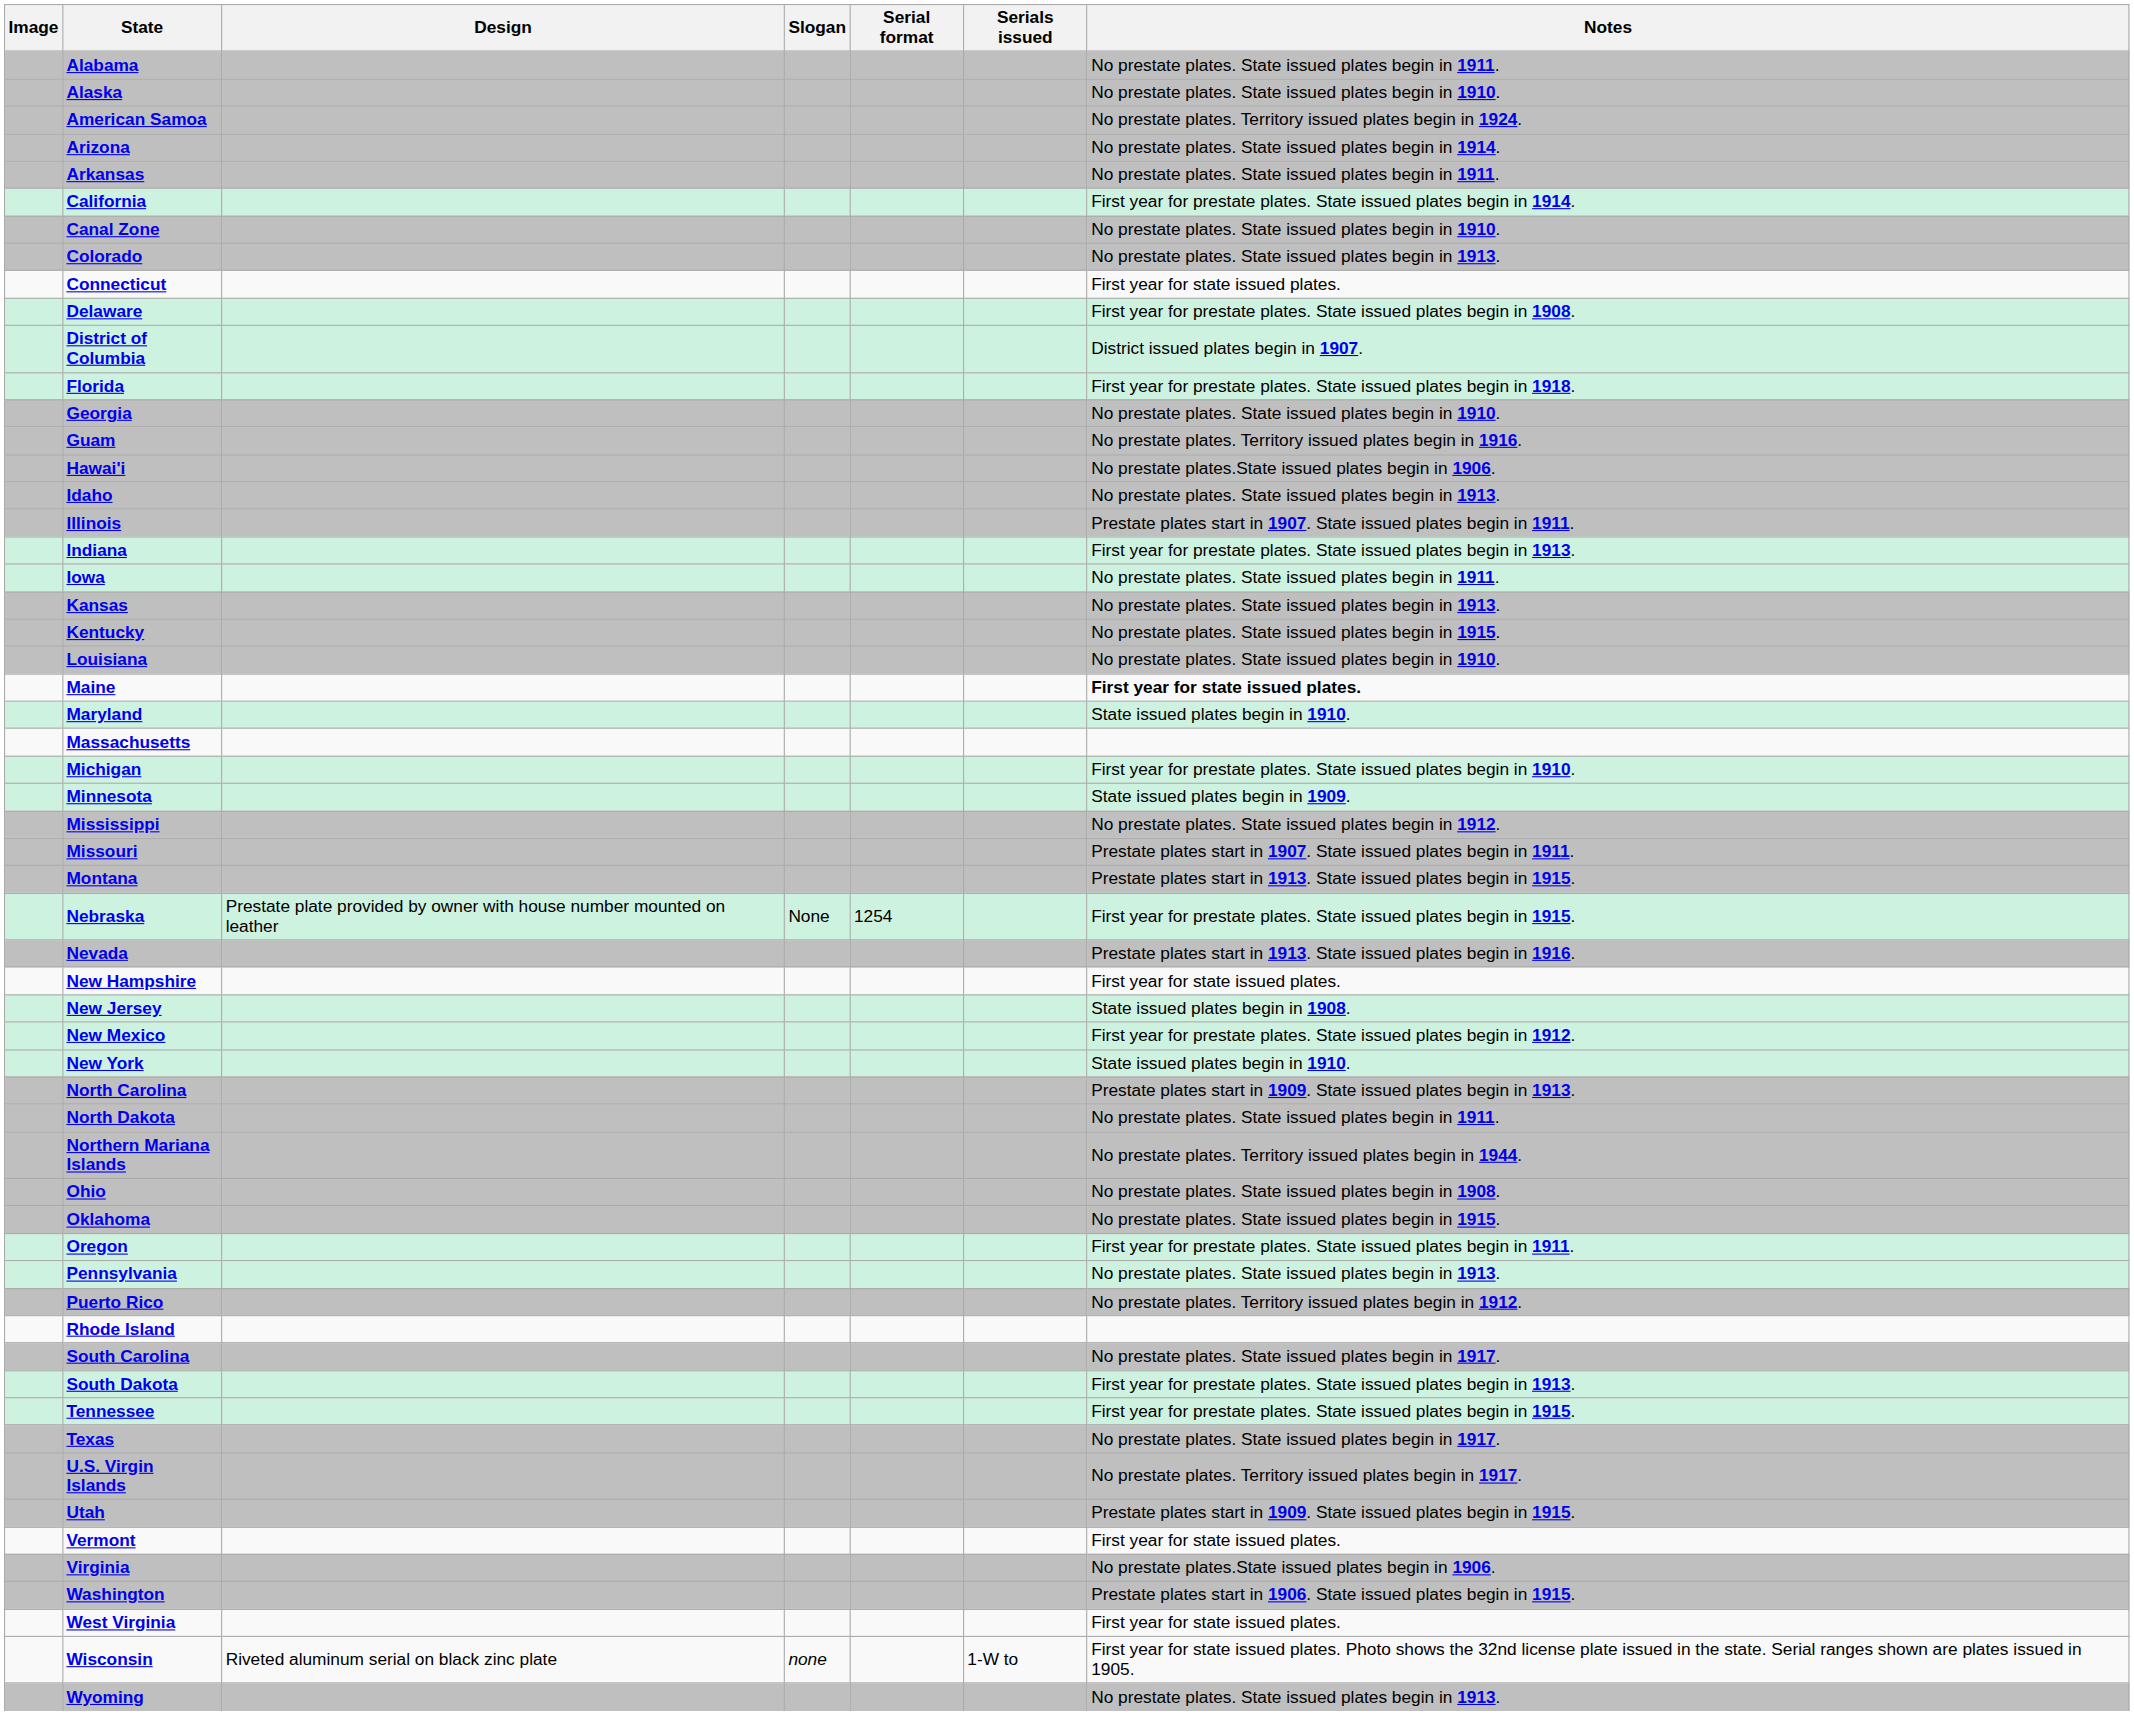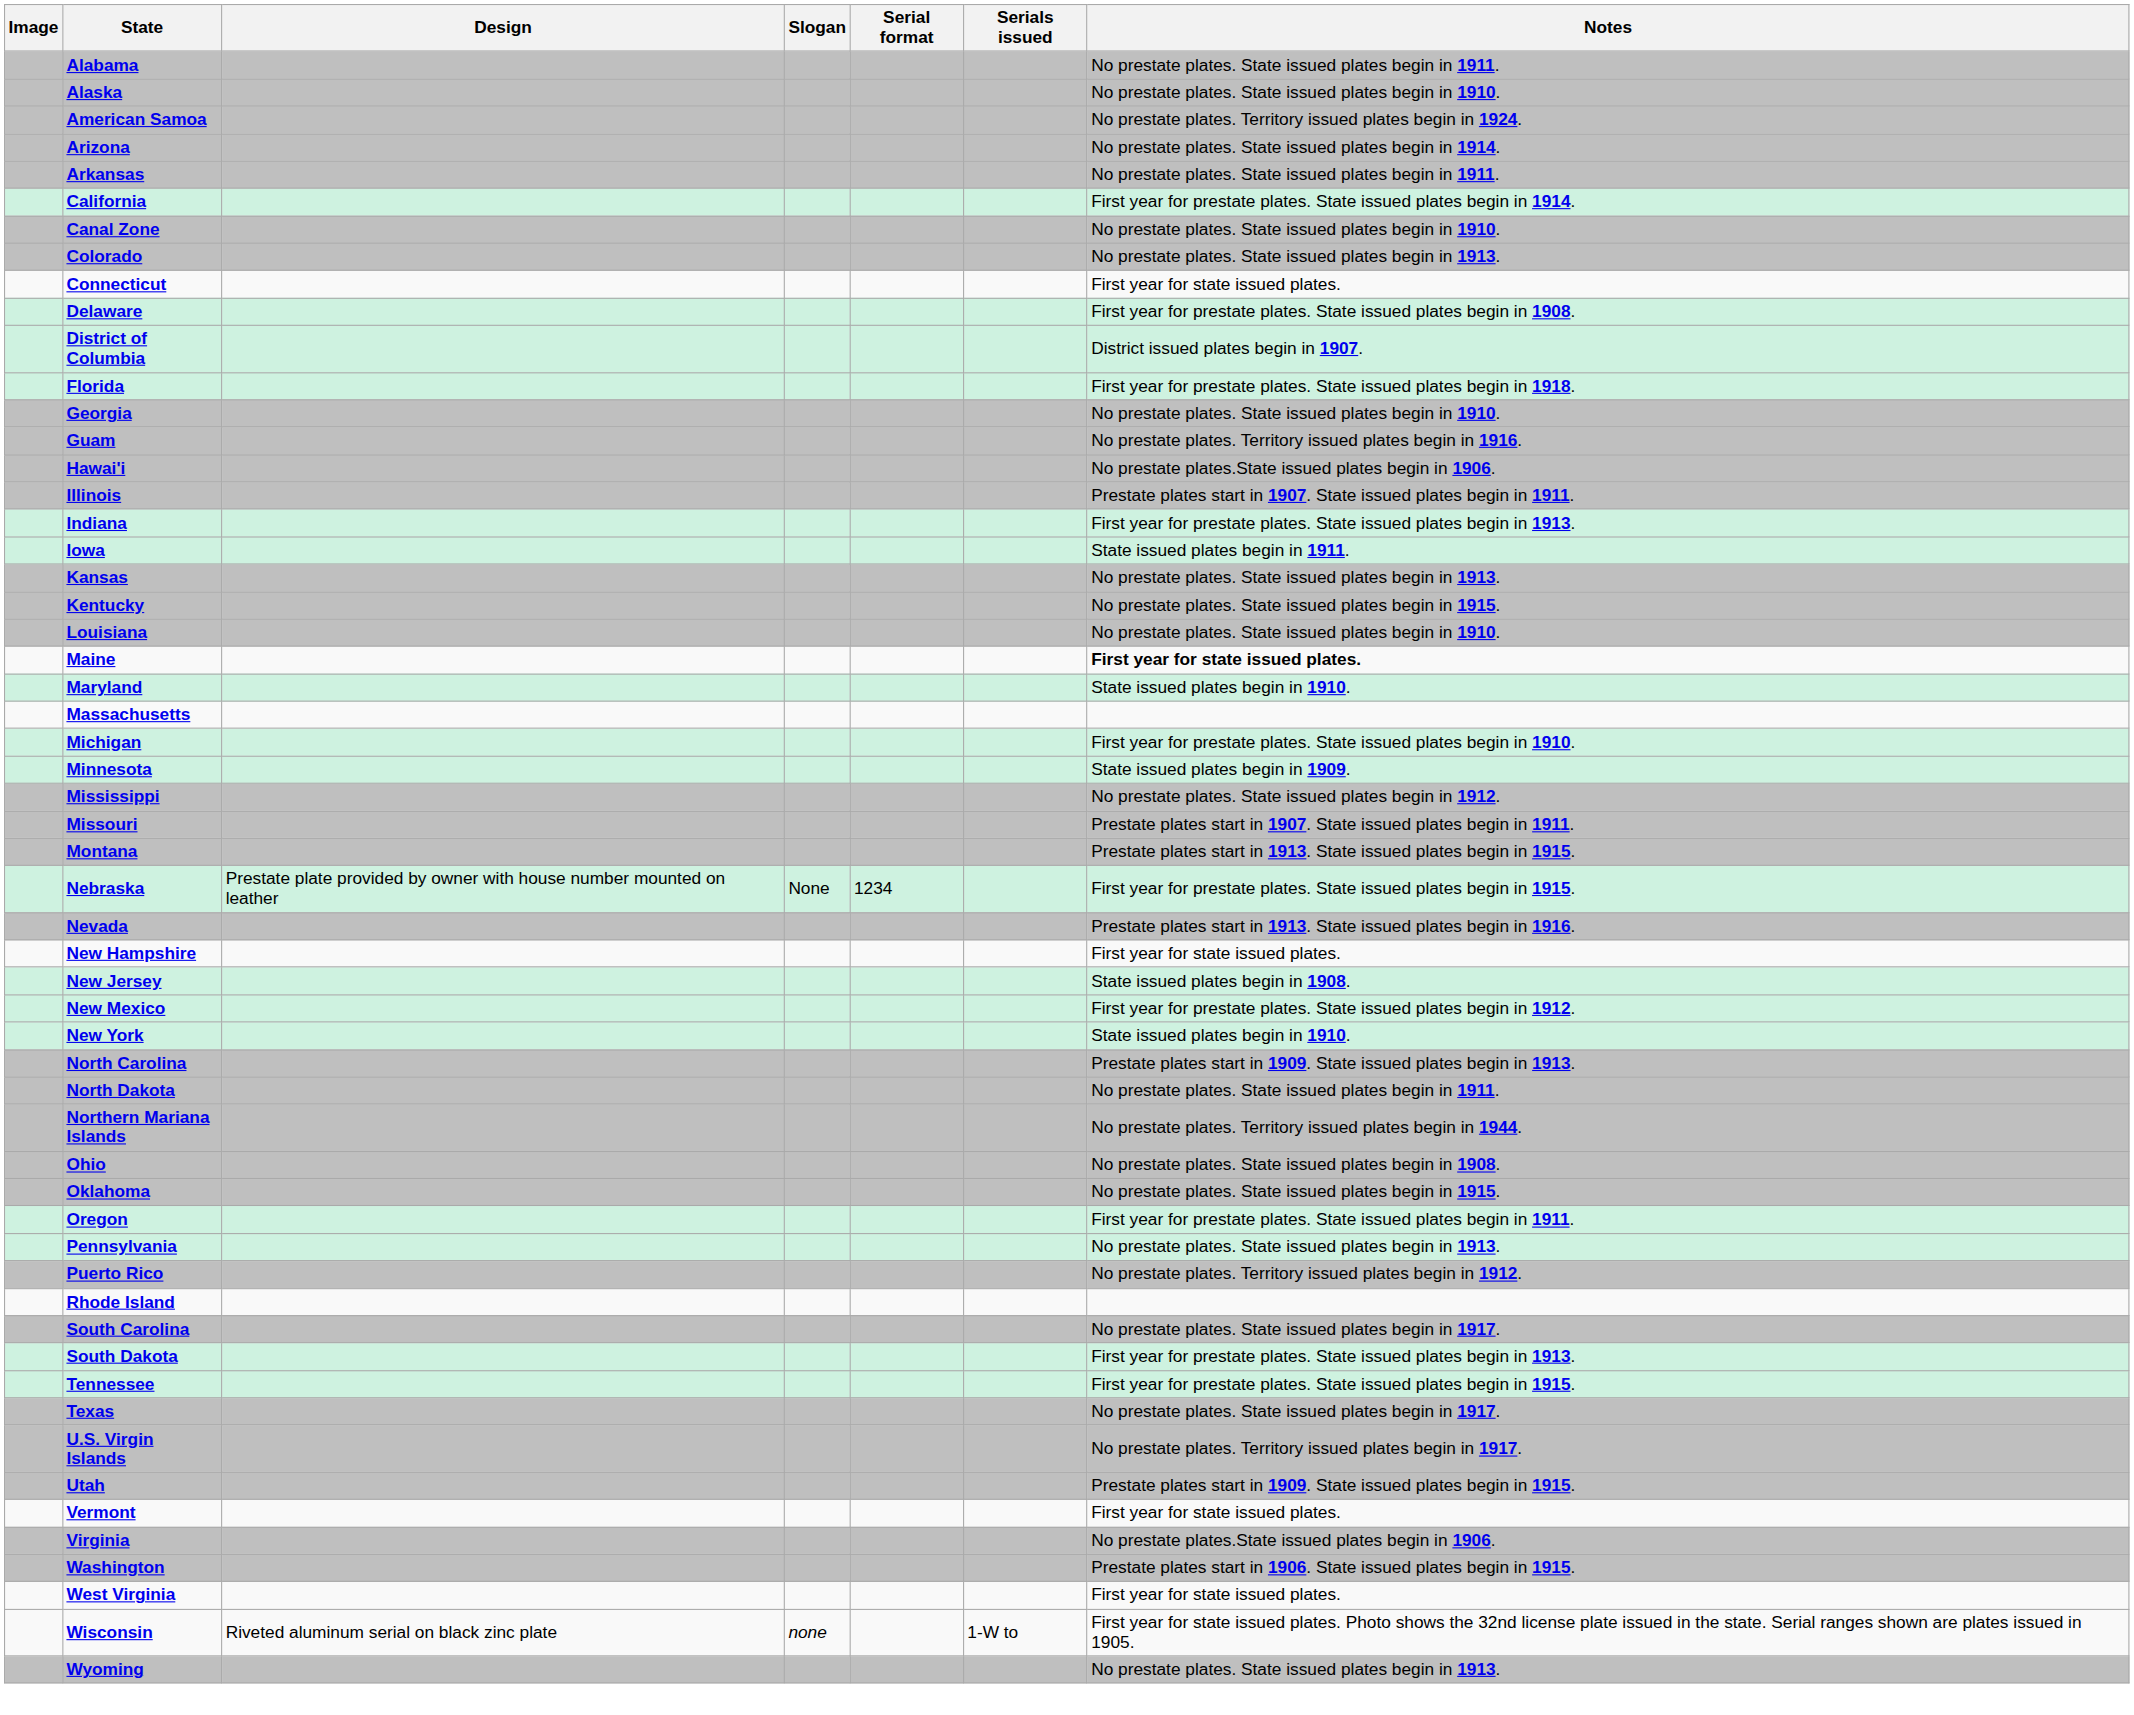- row: (89, 495)
(1295, 577) No prestate plates. State issued plates begin in 1911. -> (1220, 550) State issued plates begin in 1911.
(873, 916) 1254 -> (873, 888) 1234
